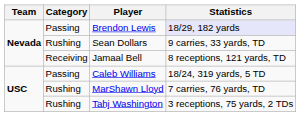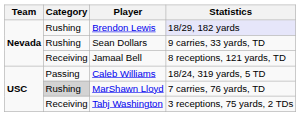(63, 27) Passing -> (63, 27) Rushing
(63, 88) no background -> (63, 88) lightgrey background
(63, 104) Rushing -> (67, 104) Receiving
